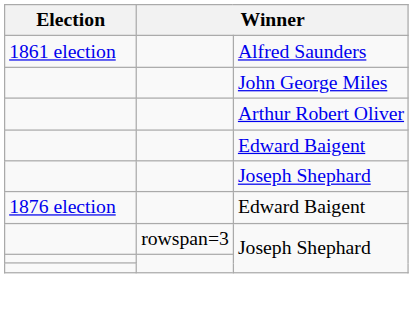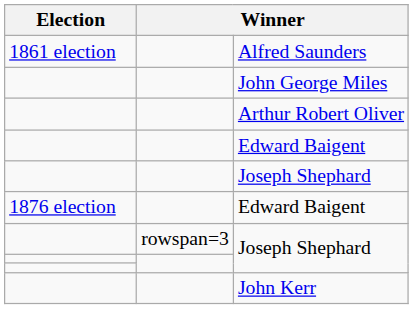+ row: (71, 288)
